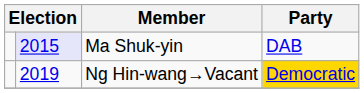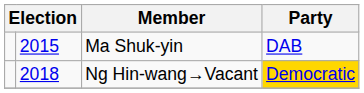(39, 46) lavender background -> (39, 46) no background
(39, 74) 2019 -> (39, 74) 2018
